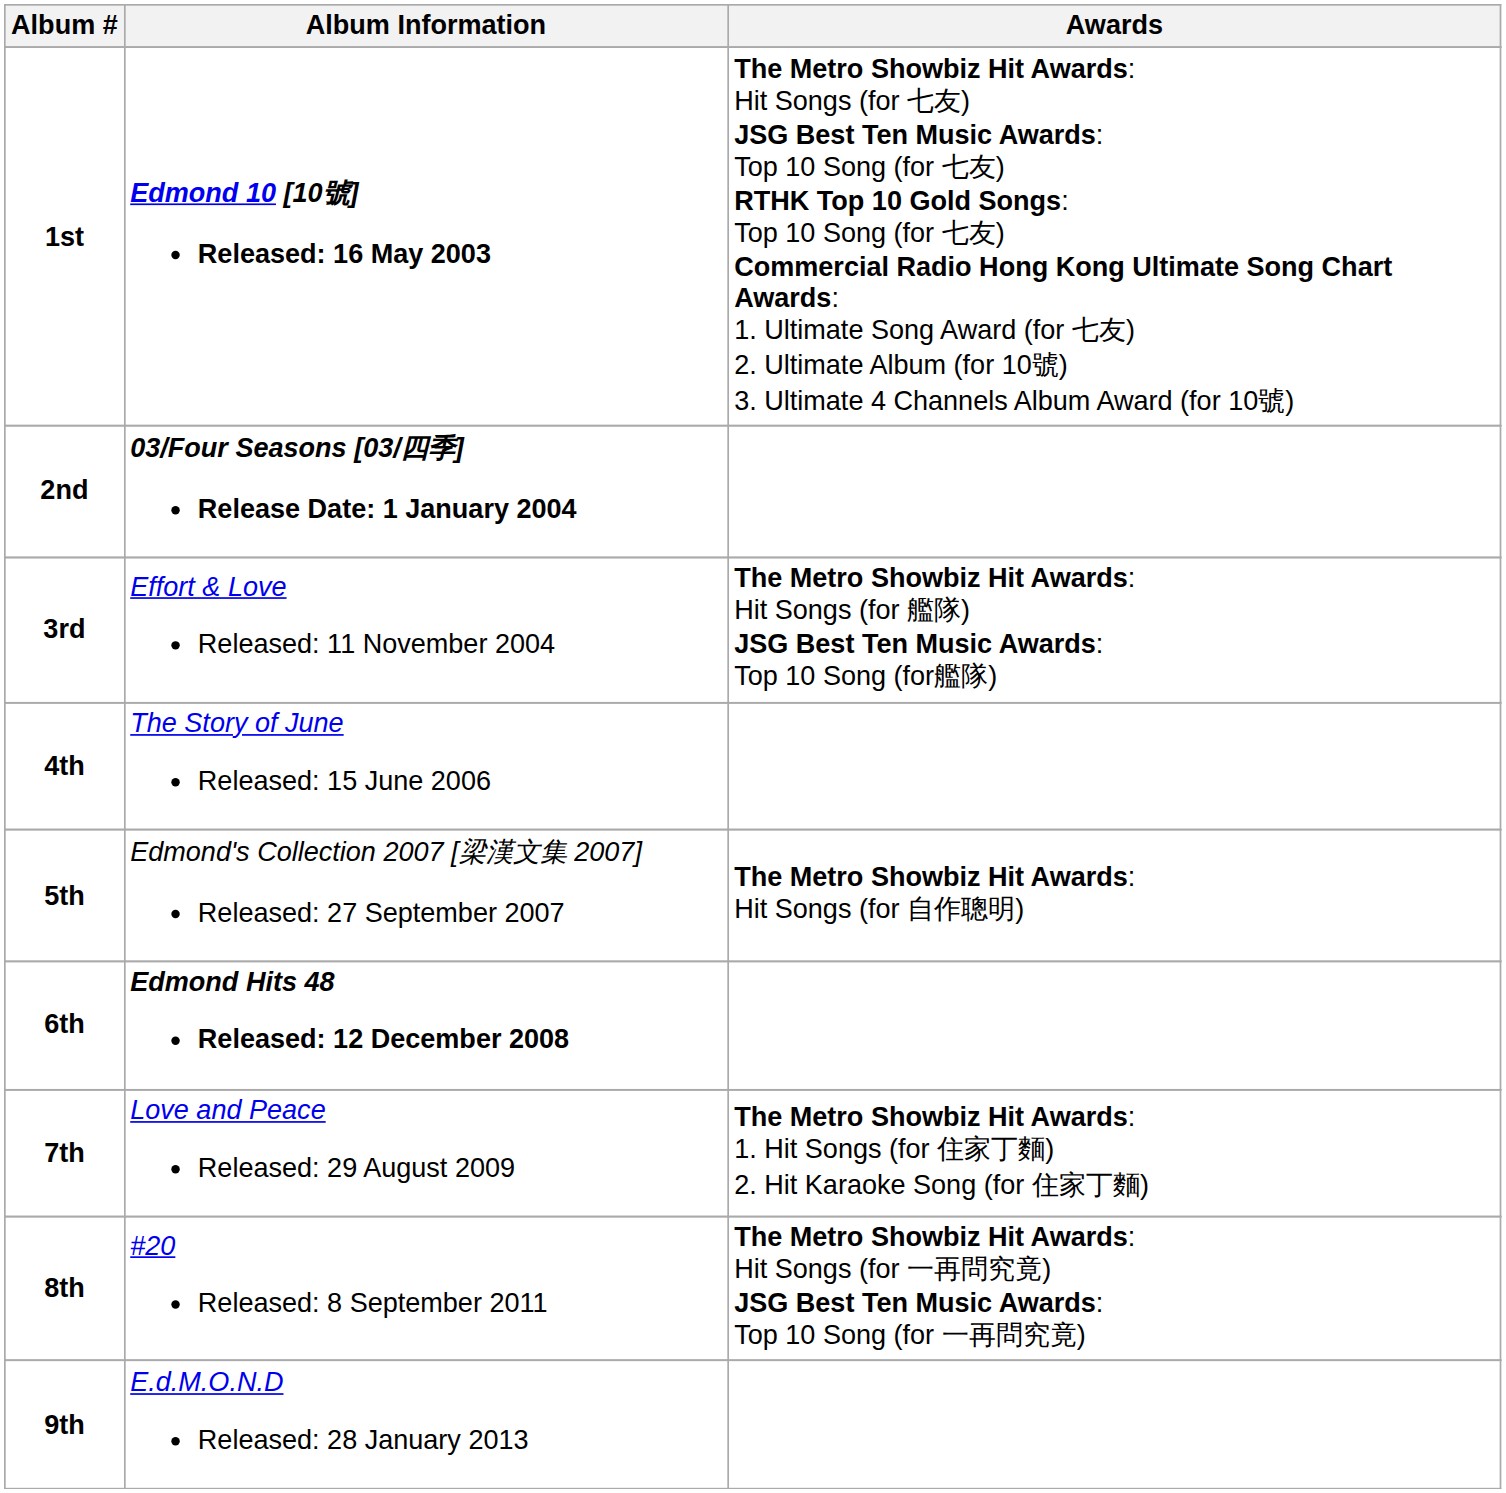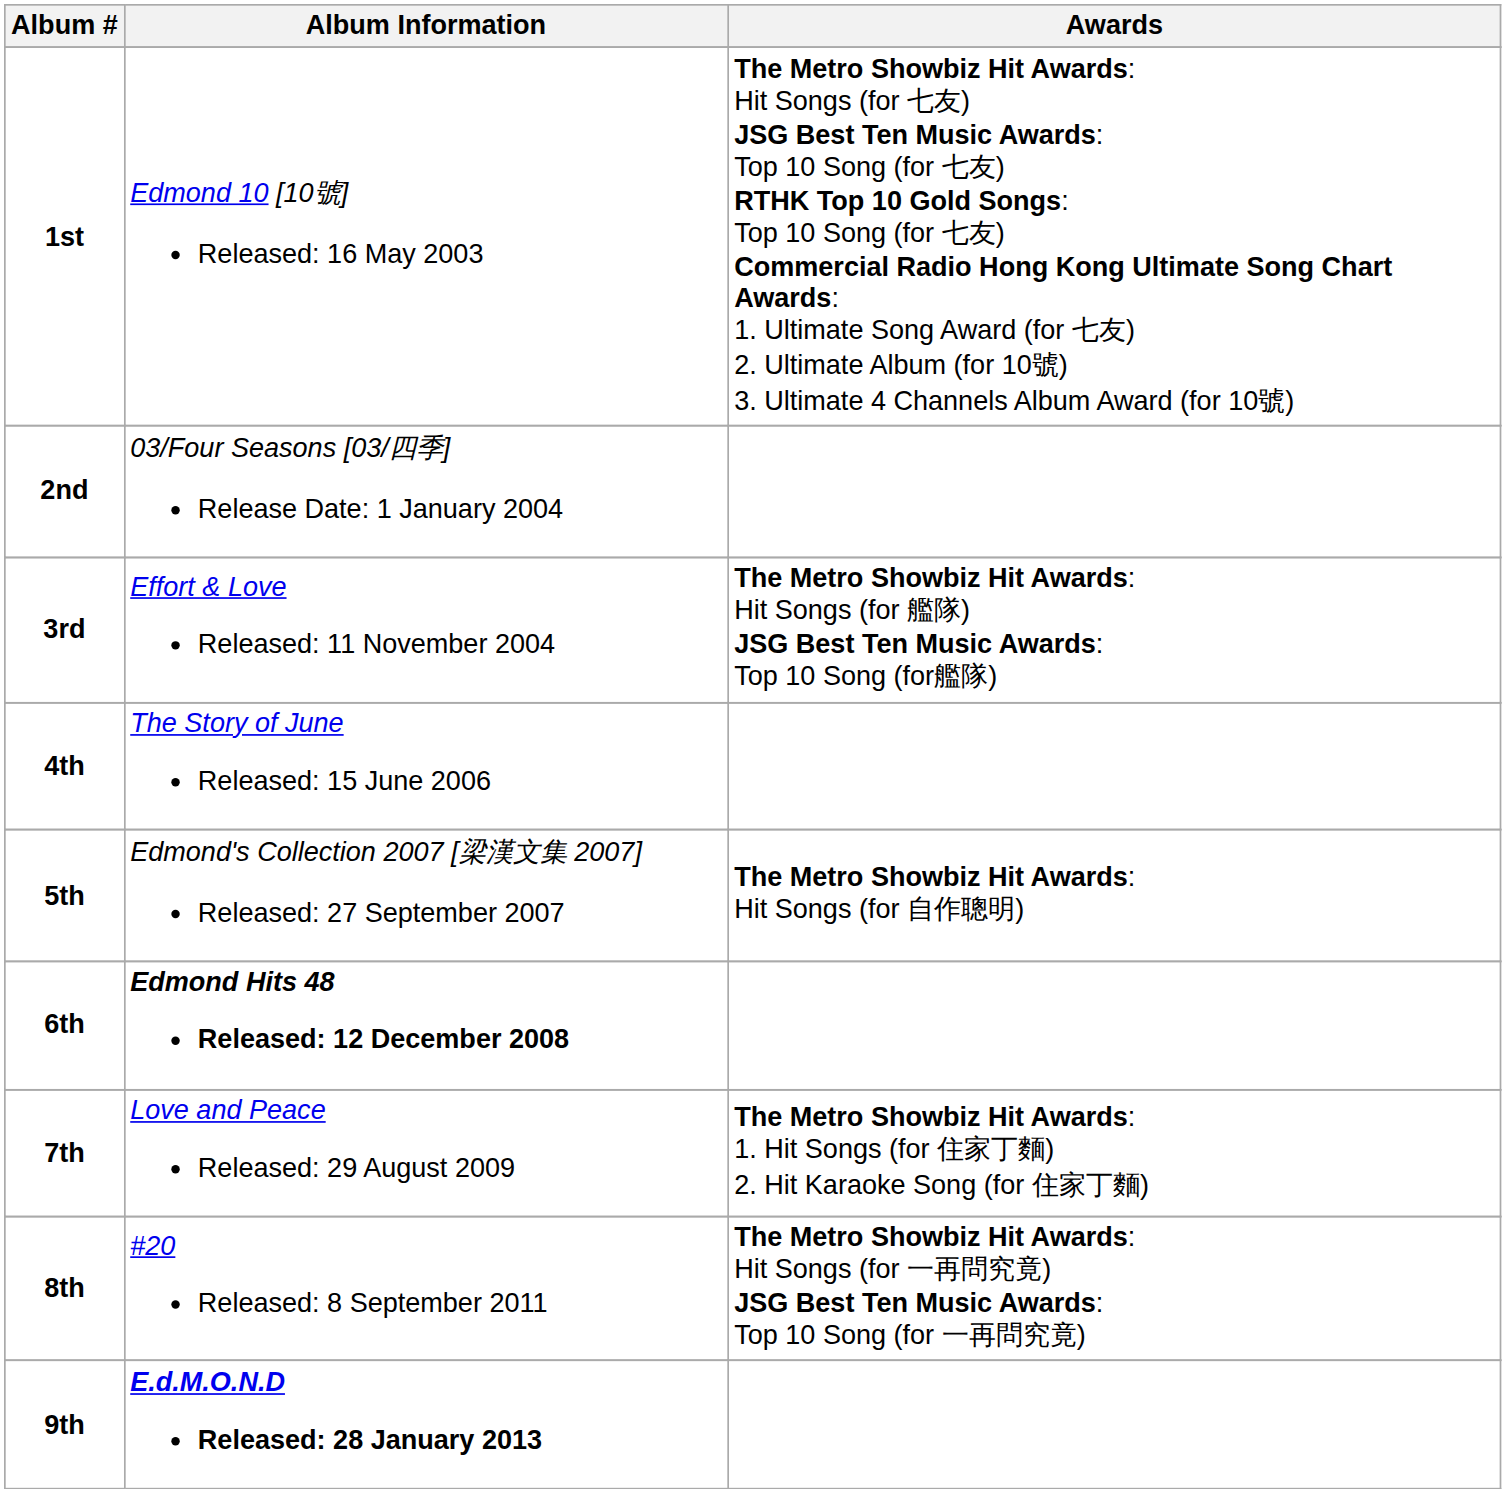(426, 224) bold -> (426, 224) normal
(426, 479) bold -> (426, 479) normal
(426, 1411) normal -> (426, 1411) bold
